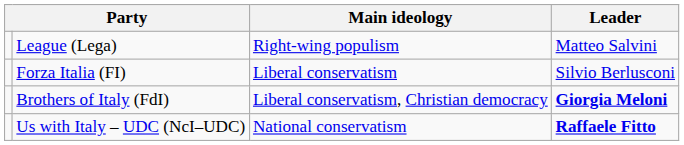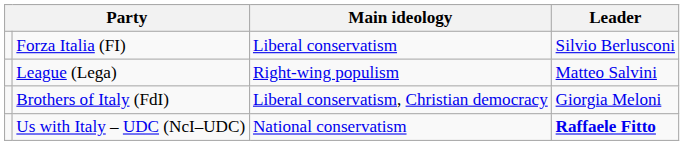rows swapped: (67, 45) <-> (71, 72)
(611, 99) bold -> (608, 99) normal
